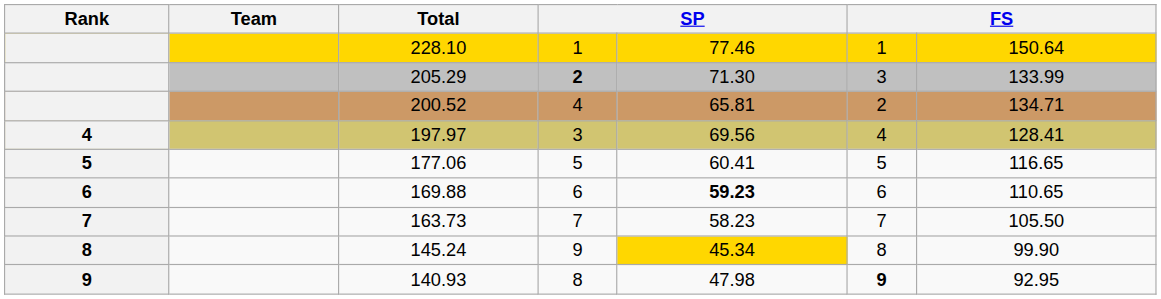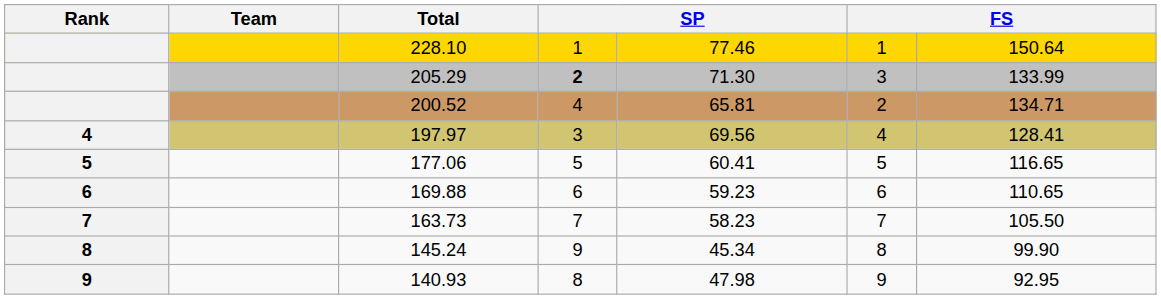(732, 192) bold -> (732, 192) normal
(732, 250) gold background -> (732, 250) no background
(882, 279) bold -> (882, 279) normal
